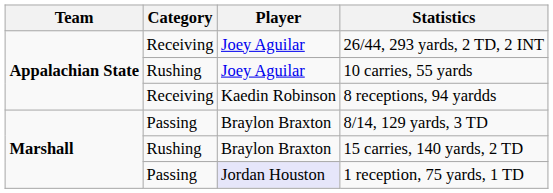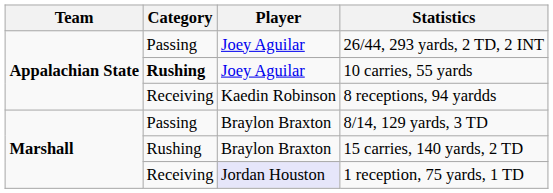(180, 44) Receiving -> (172, 44) Passing
(174, 70) normal -> (176, 70) bold
(172, 174) Passing -> (180, 174) Receiving
